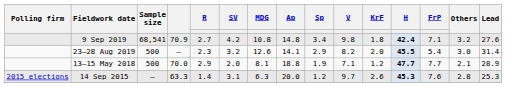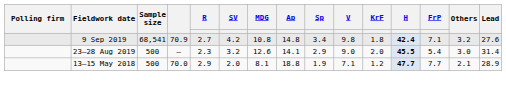(348, 51) 8.2 -> (348, 51) 9.0
- row: (104, 76)
